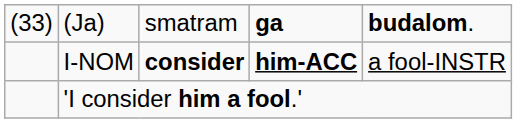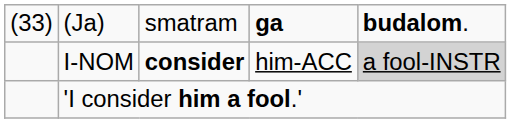(306, 61) bold -> (304, 61) normal
(437, 61) no background -> (432, 61) lightgrey background
